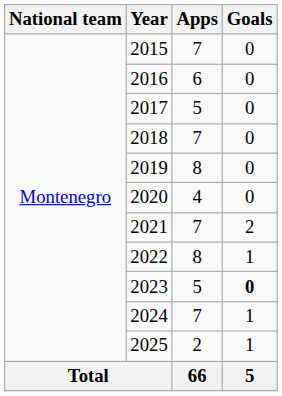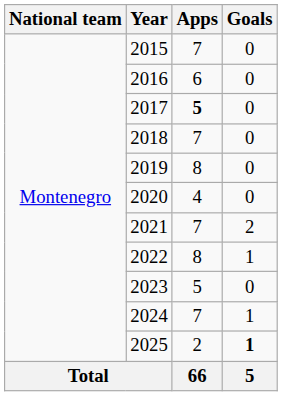(197, 108) normal -> (197, 108) bold
(250, 286) bold -> (250, 286) normal
(250, 345) normal -> (250, 345) bold
